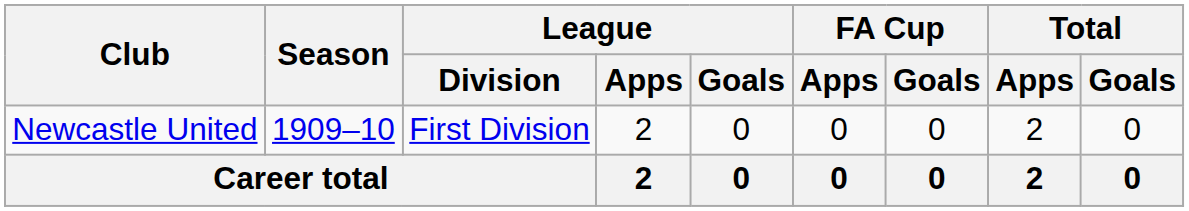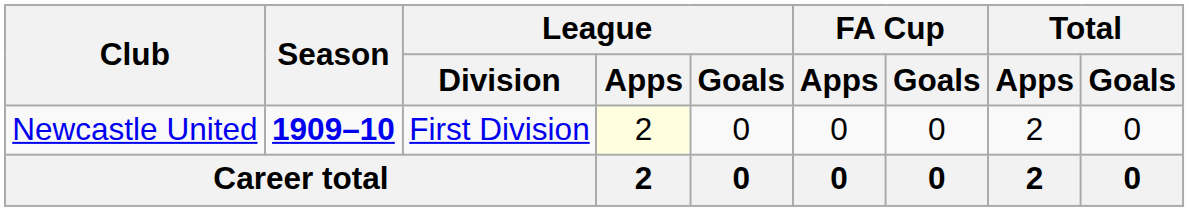(333, 129) normal -> (333, 129) bold
(644, 129) no background -> (644, 129) lightyellow background
